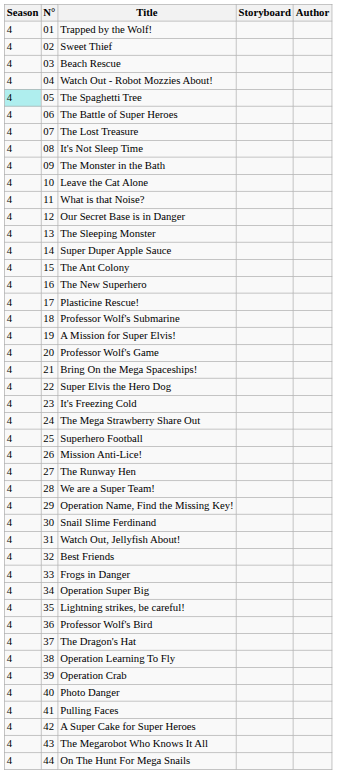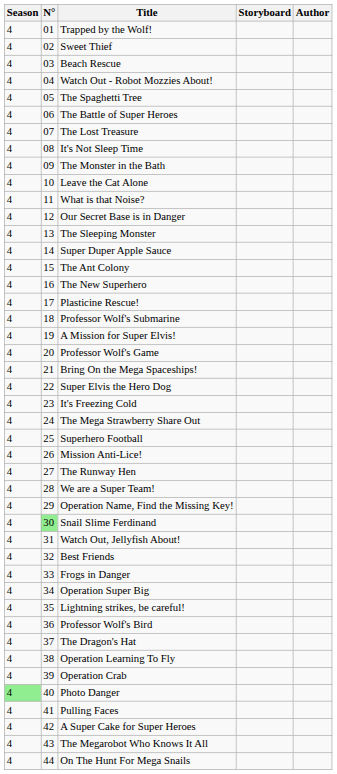(9, 98) paleturquoise background -> (9, 98) no background
(49, 523) no background -> (49, 523) lightgreen background
(9, 693) no background -> (9, 693) lightgreen background
